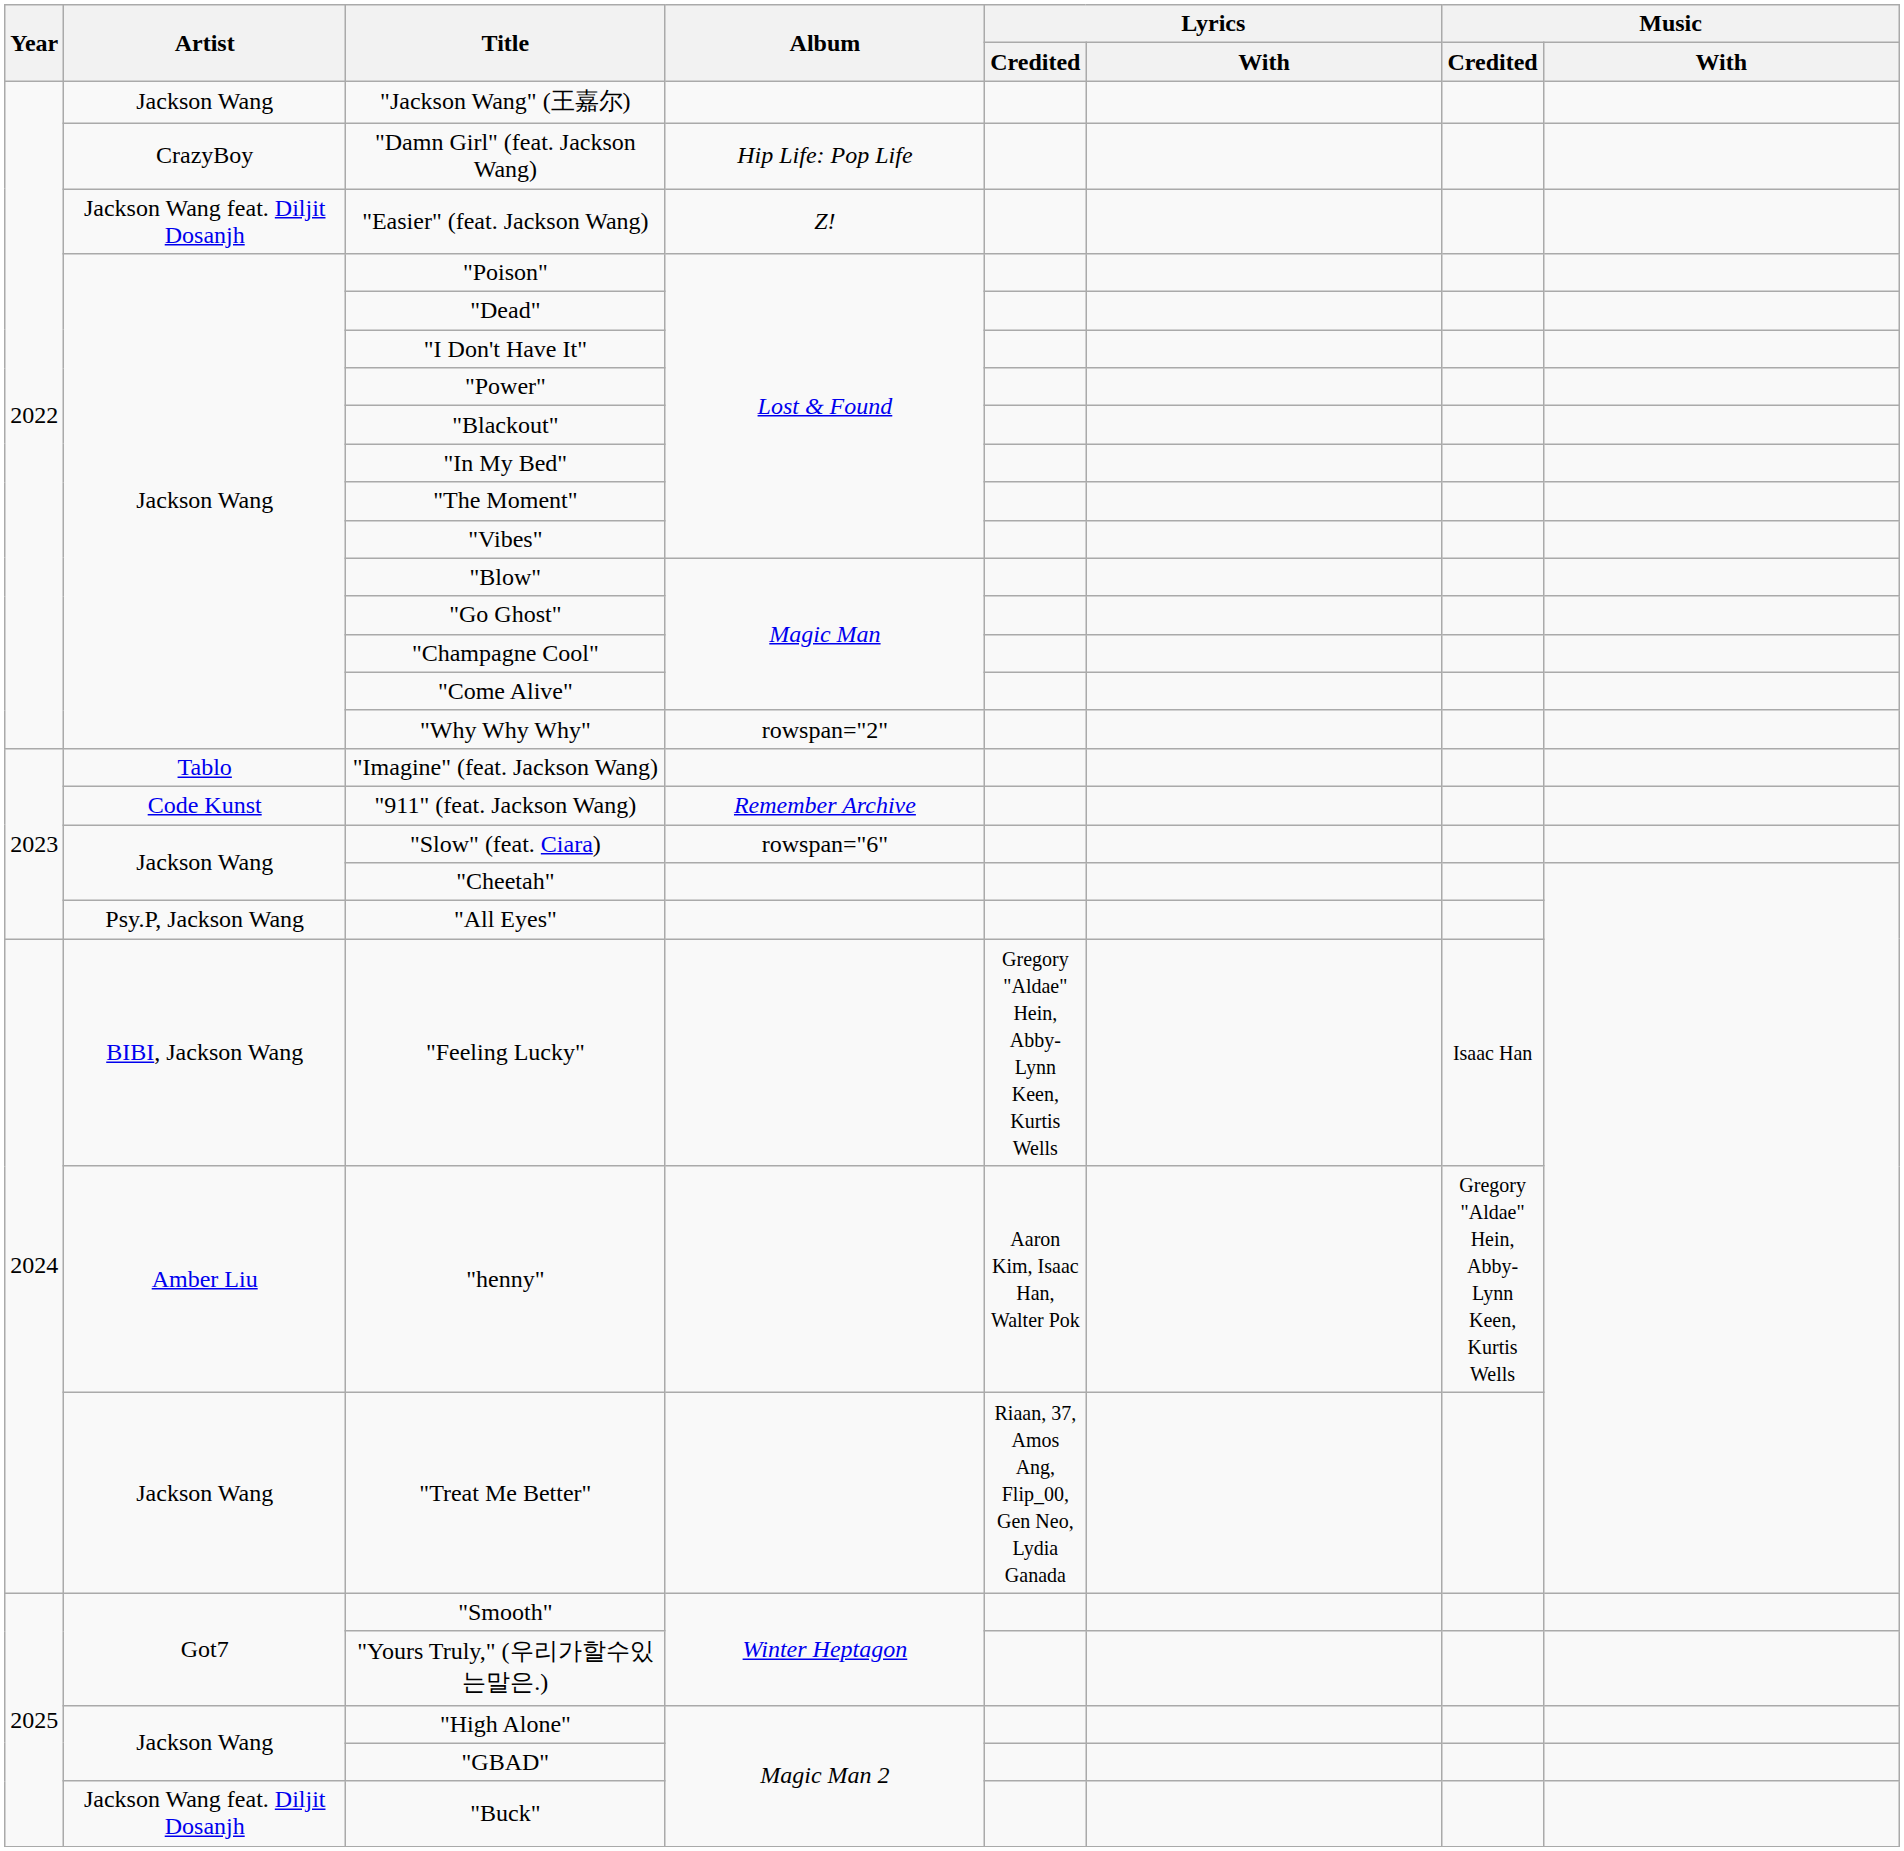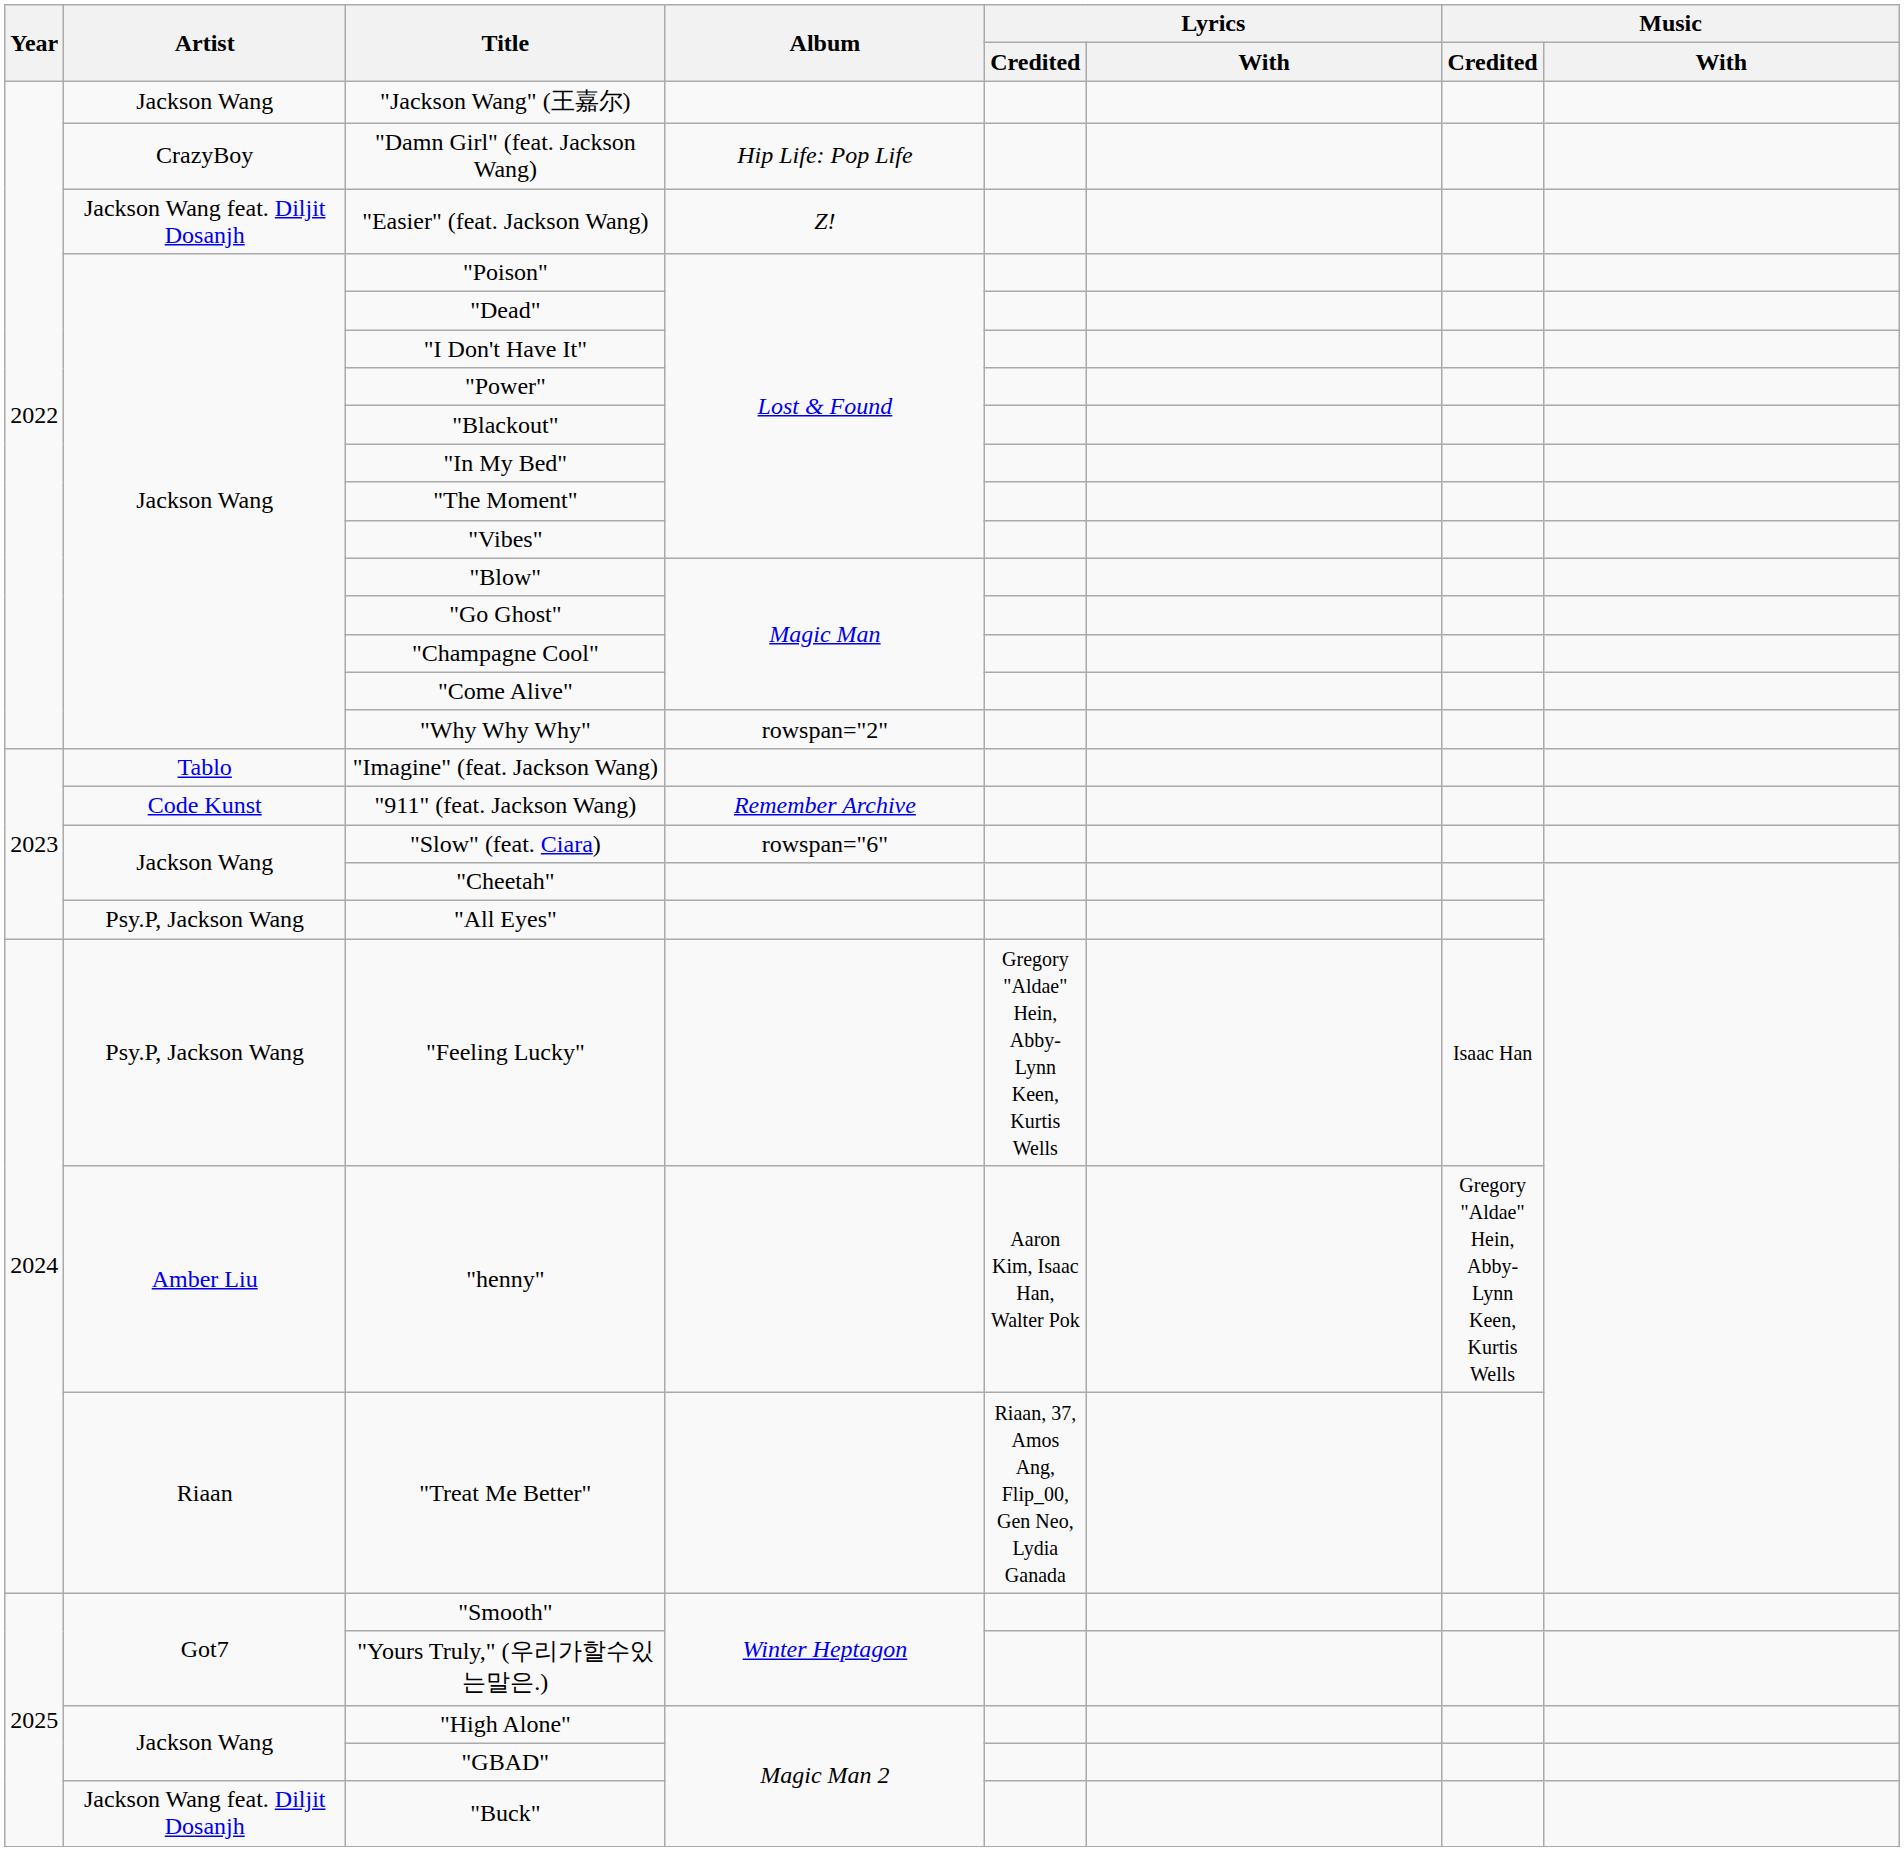(205, 1051) BIBI, Jackson Wang -> (205, 1051) Psy.P, Jackson Wang
(205, 1492) Jackson Wang -> (205, 1492) Riaan
